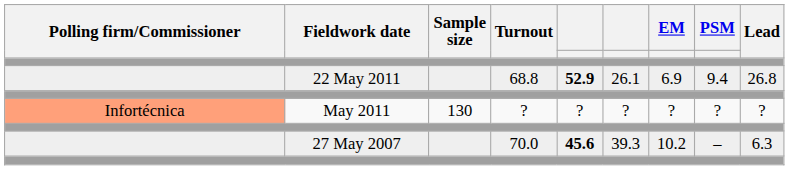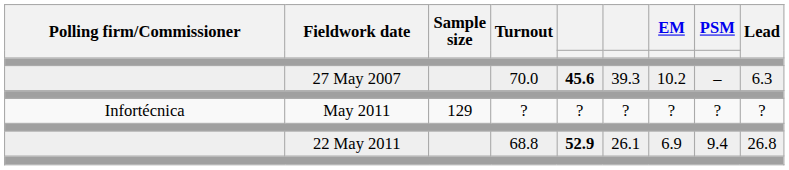rows swapped: (357, 78) <-> (357, 144)
(145, 111) lightsalmon background -> (145, 111) no background
(460, 111) 130 -> (460, 111) 129
